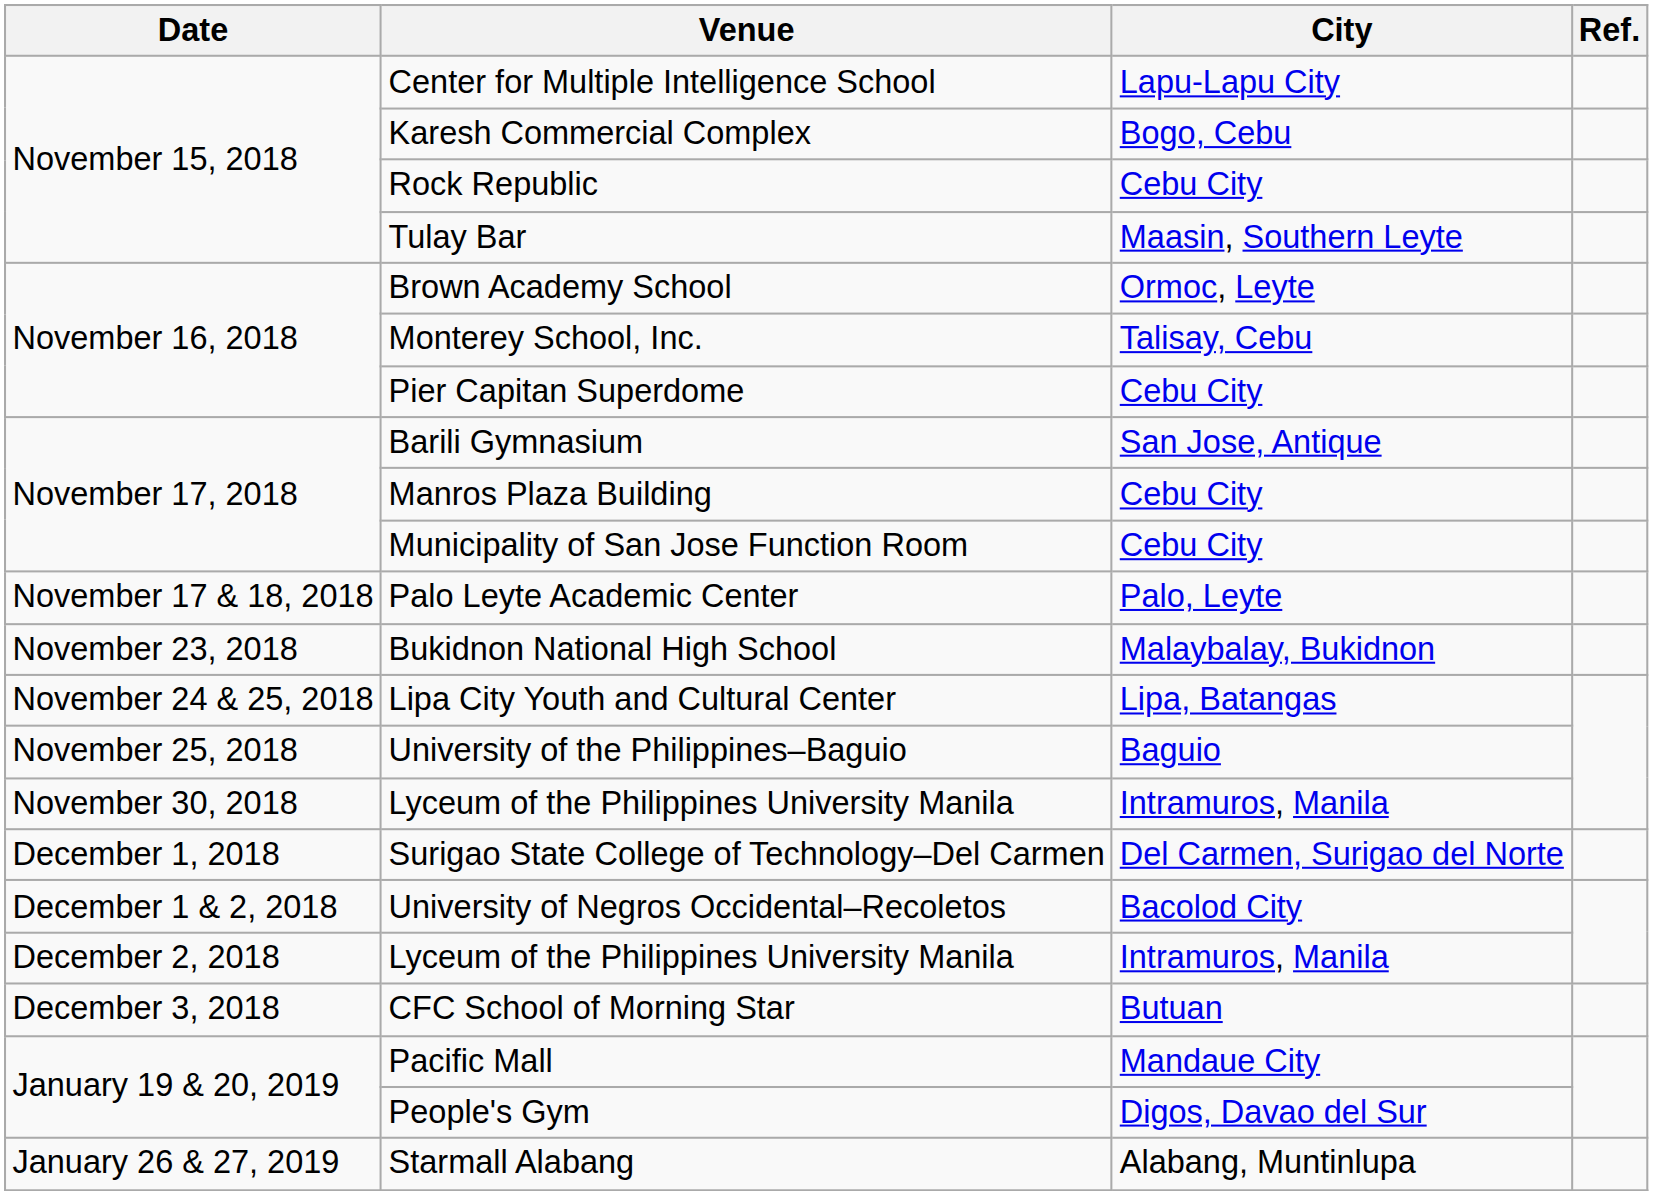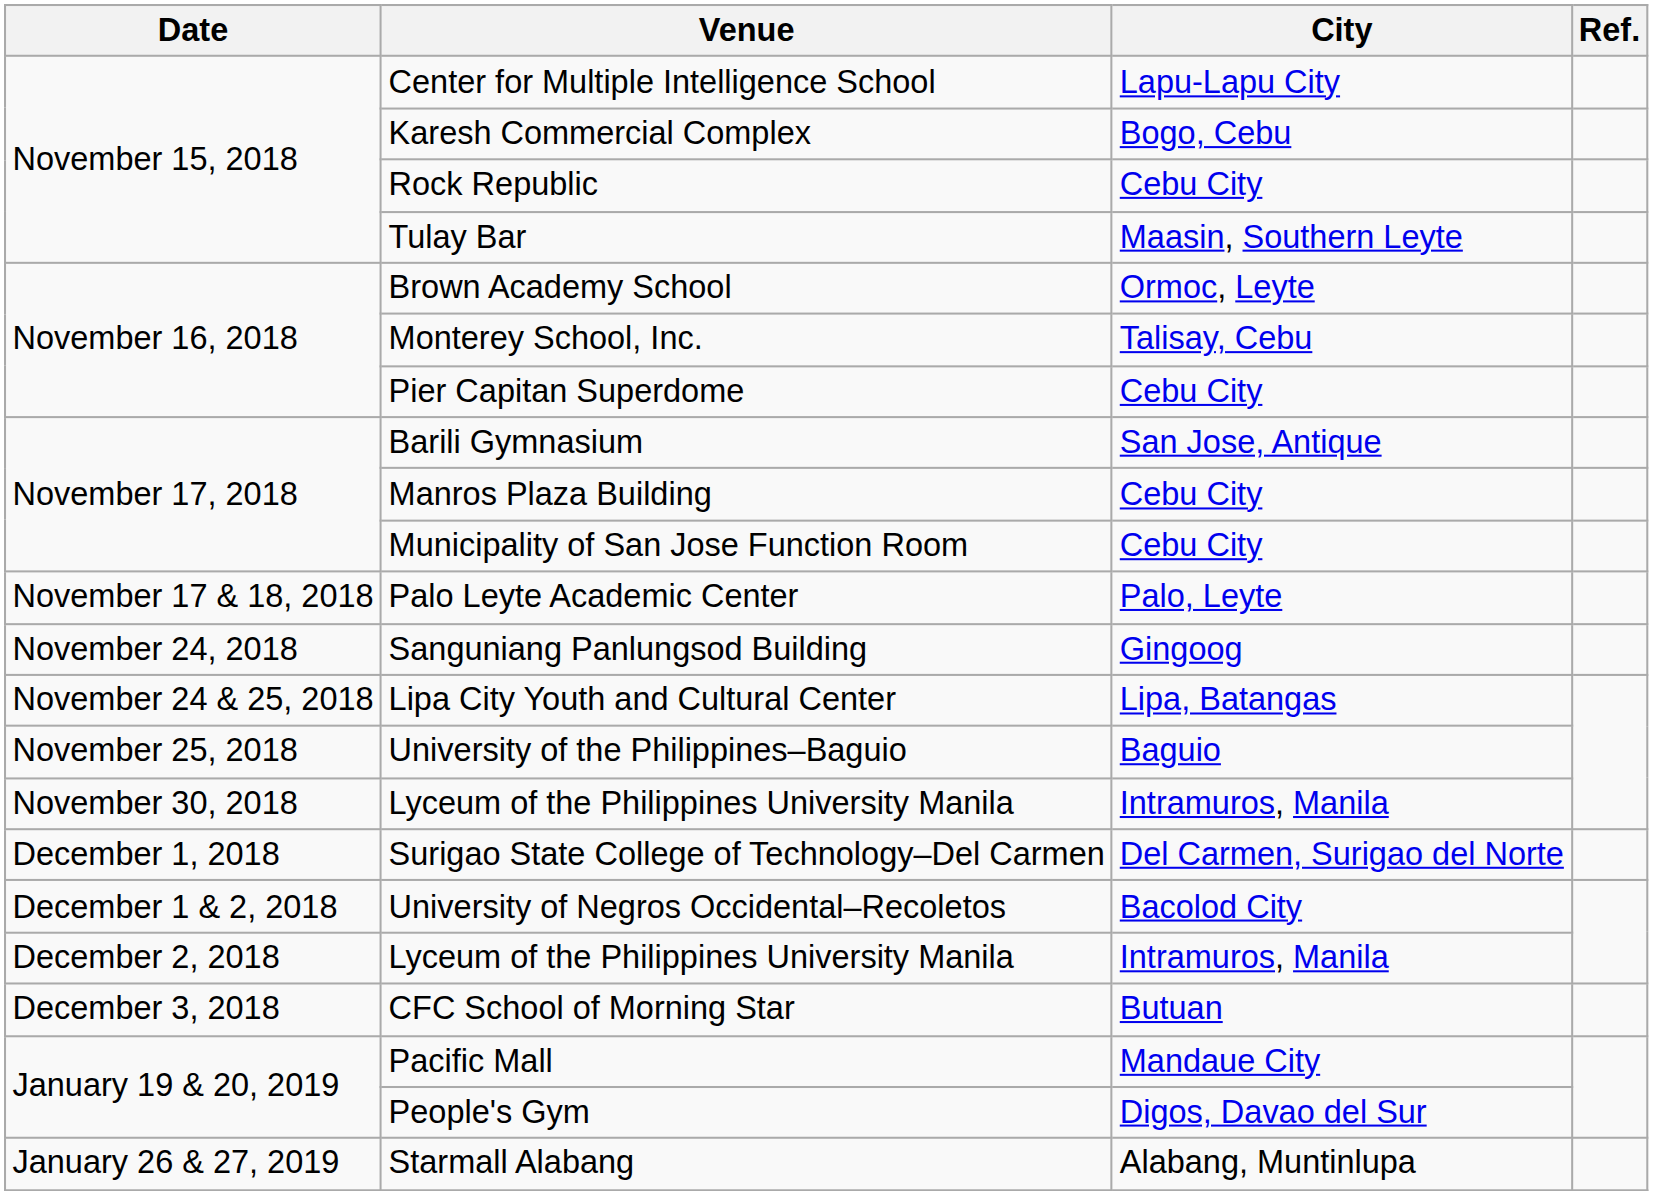- row: (155, 648)
+ row: (155, 648)
